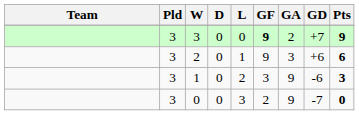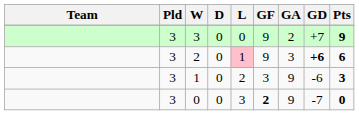(266, 36) bold -> (266, 36) normal
(242, 57) no background -> (242, 57) pink background
(317, 57) normal -> (317, 57) bold
(266, 99) normal -> (266, 99) bold
